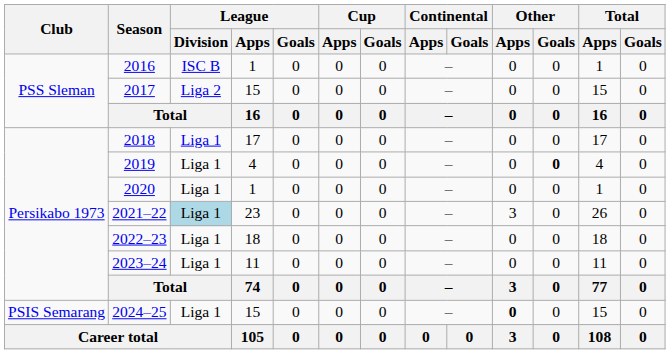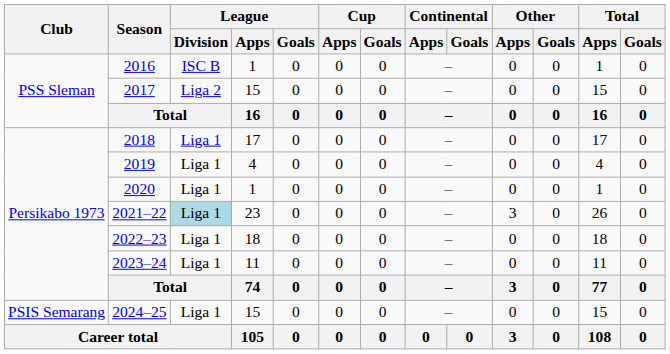(556, 164) bold -> (556, 164) normal
(513, 312) bold -> (513, 312) normal
